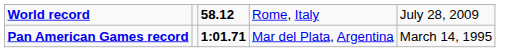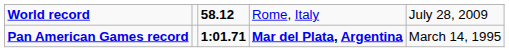(323, 36) normal -> (327, 36) bold
